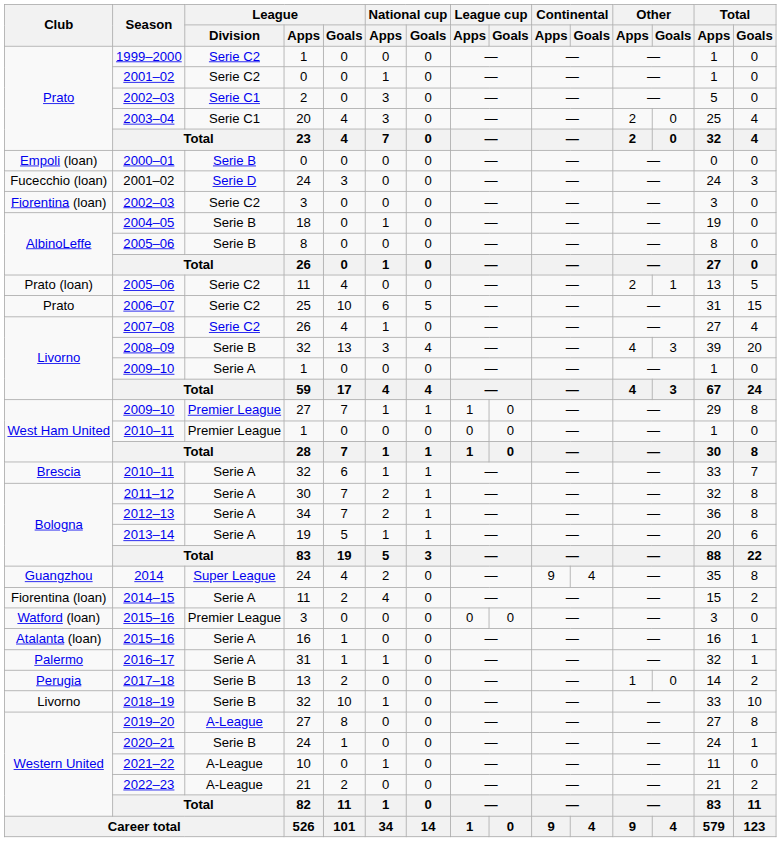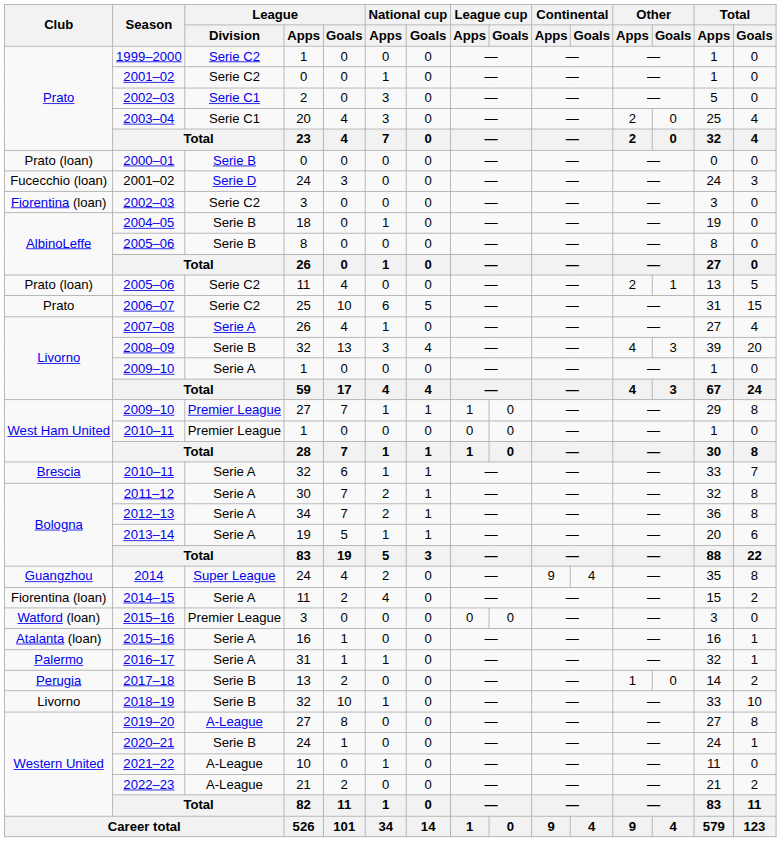(59, 160) Empoli (loan) -> (59, 160) Prato (loan)
(234, 327) Serie C2 -> (234, 327) Serie A
